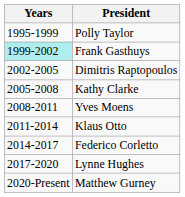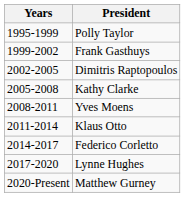(33, 51) paleturquoise background -> (33, 51) no background
